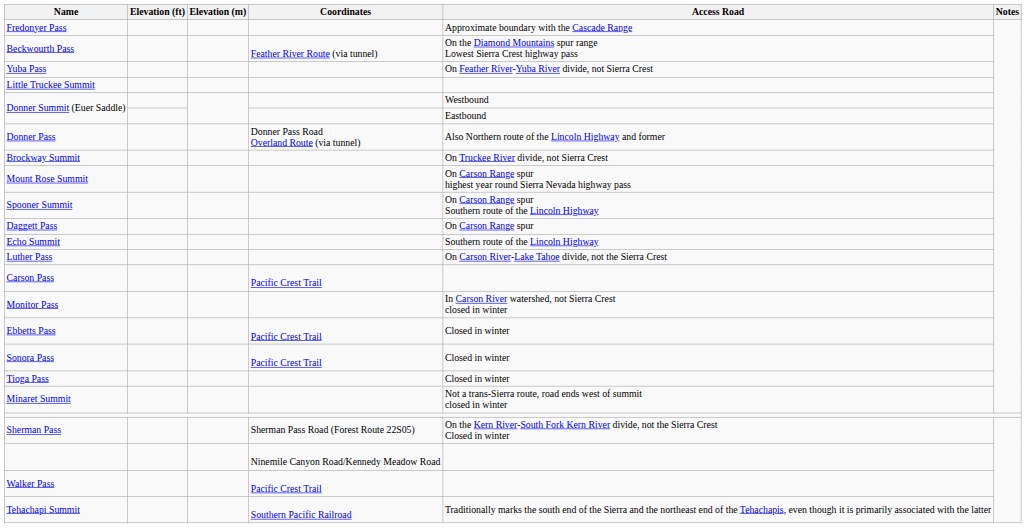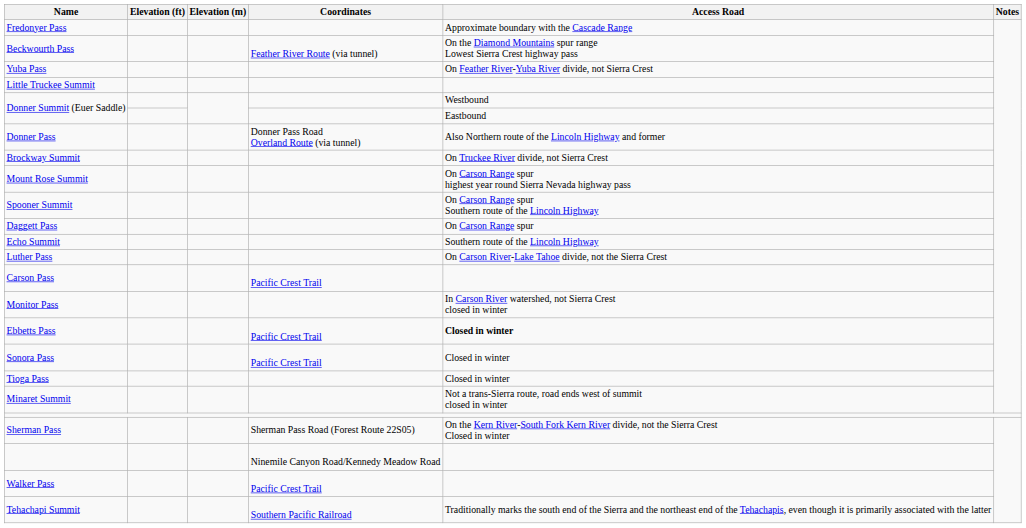(477, 331) normal -> (479, 331) bold
